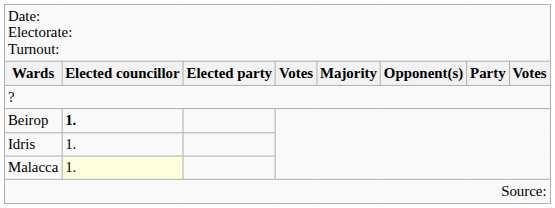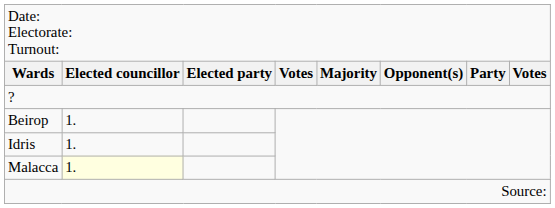(71, 120) bold -> (71, 120) normal
